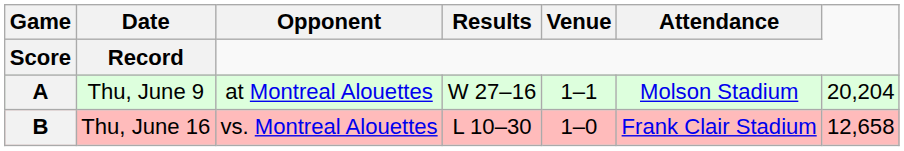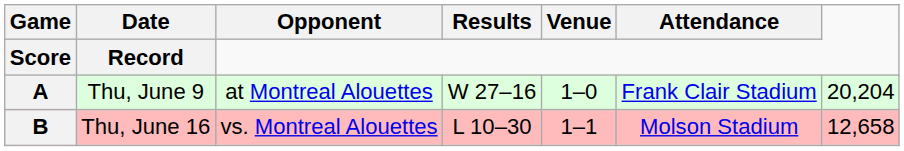(579, 92) 1–1 -> (579, 92) 1–0
(719, 92) Molson Stadium -> (719, 92) Frank Clair Stadium
(579, 127) 1–0 -> (579, 127) 1–1
(719, 127) Frank Clair Stadium -> (719, 127) Molson Stadium
